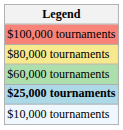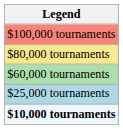(61, 93) bold -> (58, 93) normal
(58, 113) normal -> (61, 113) bold
